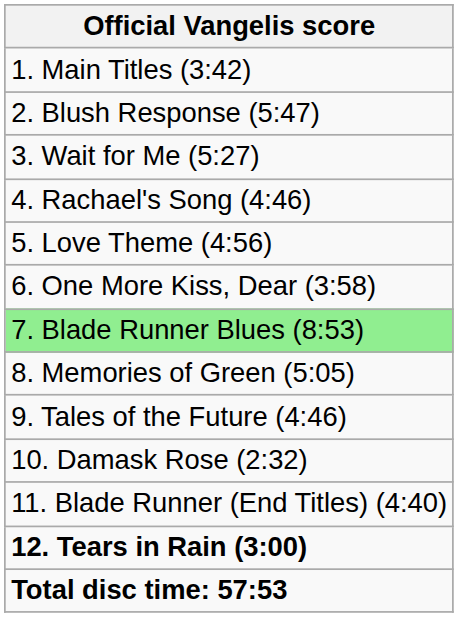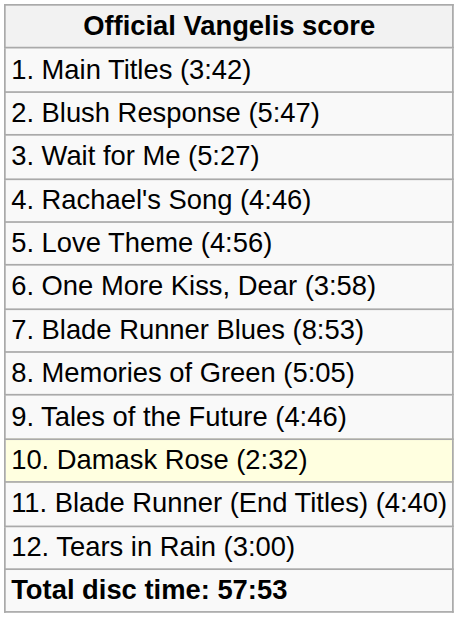(188, 329) lightgreen background -> (188, 329) no background
(159, 460) no background -> (159, 460) lightyellow background
(159, 546) bold -> (153, 546) normal
